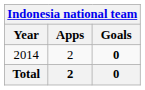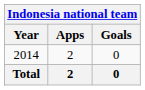(116, 54) bold -> (116, 54) normal
